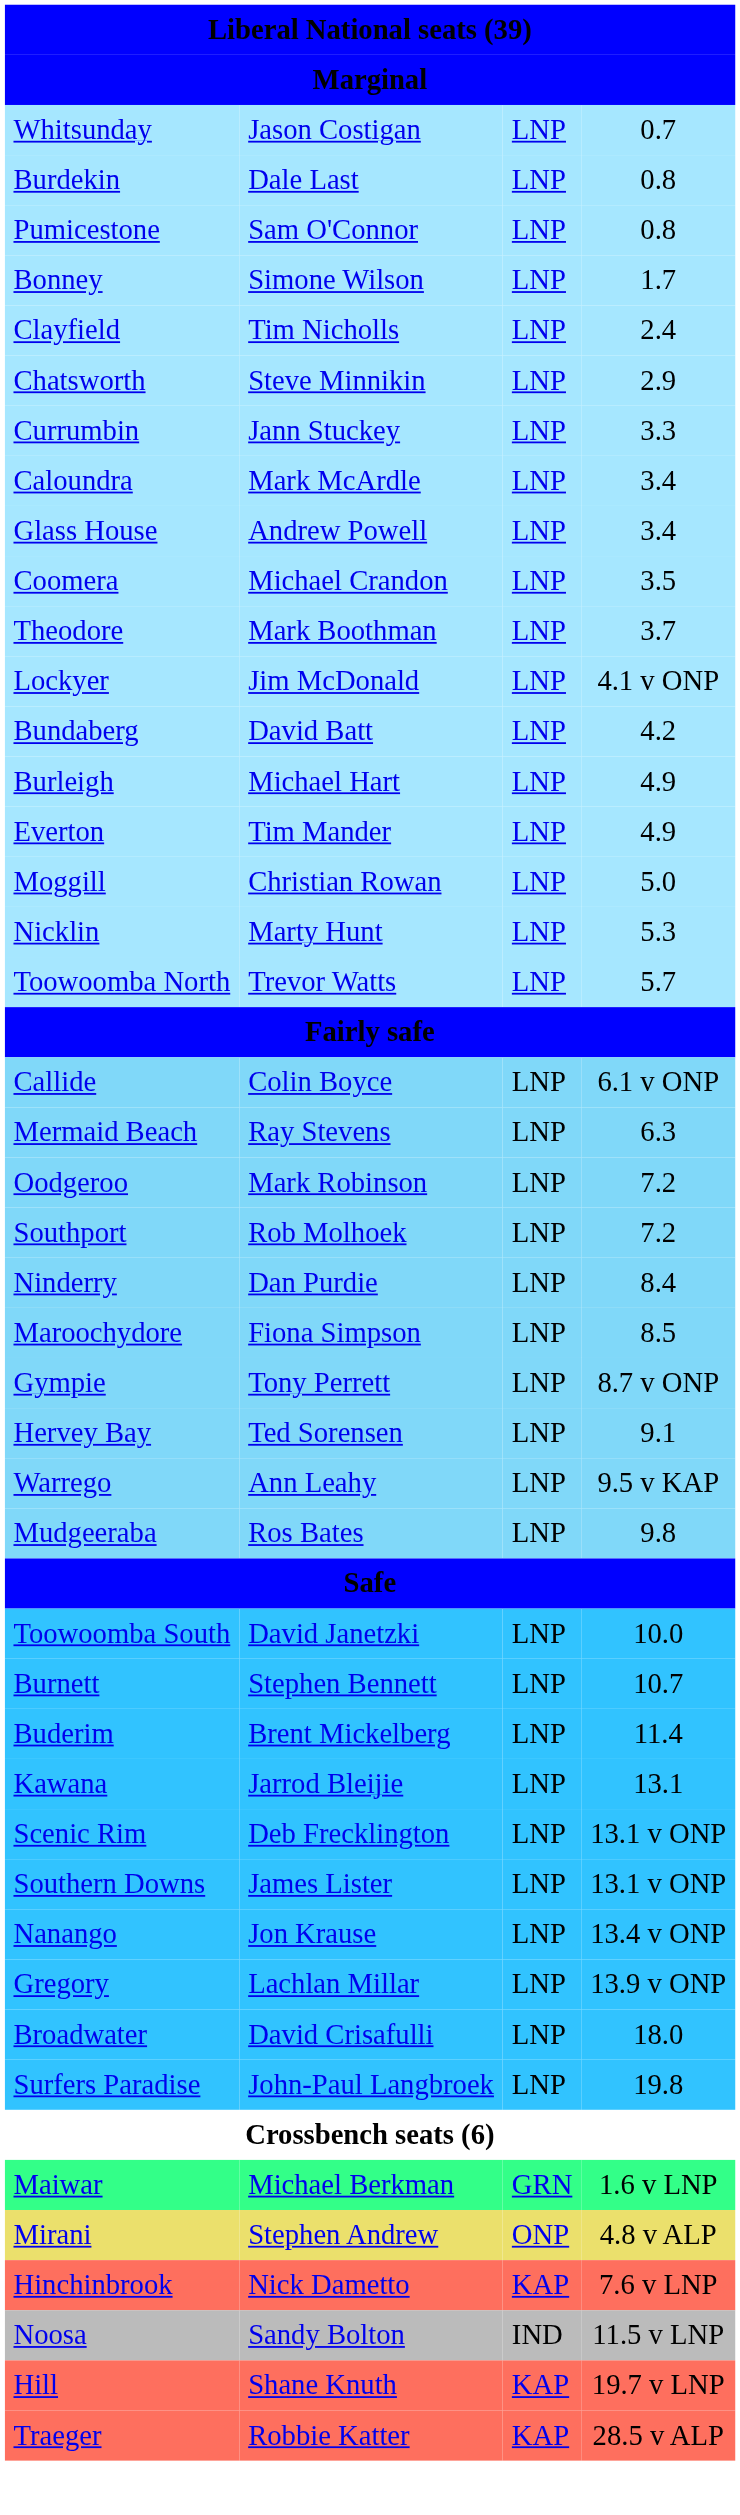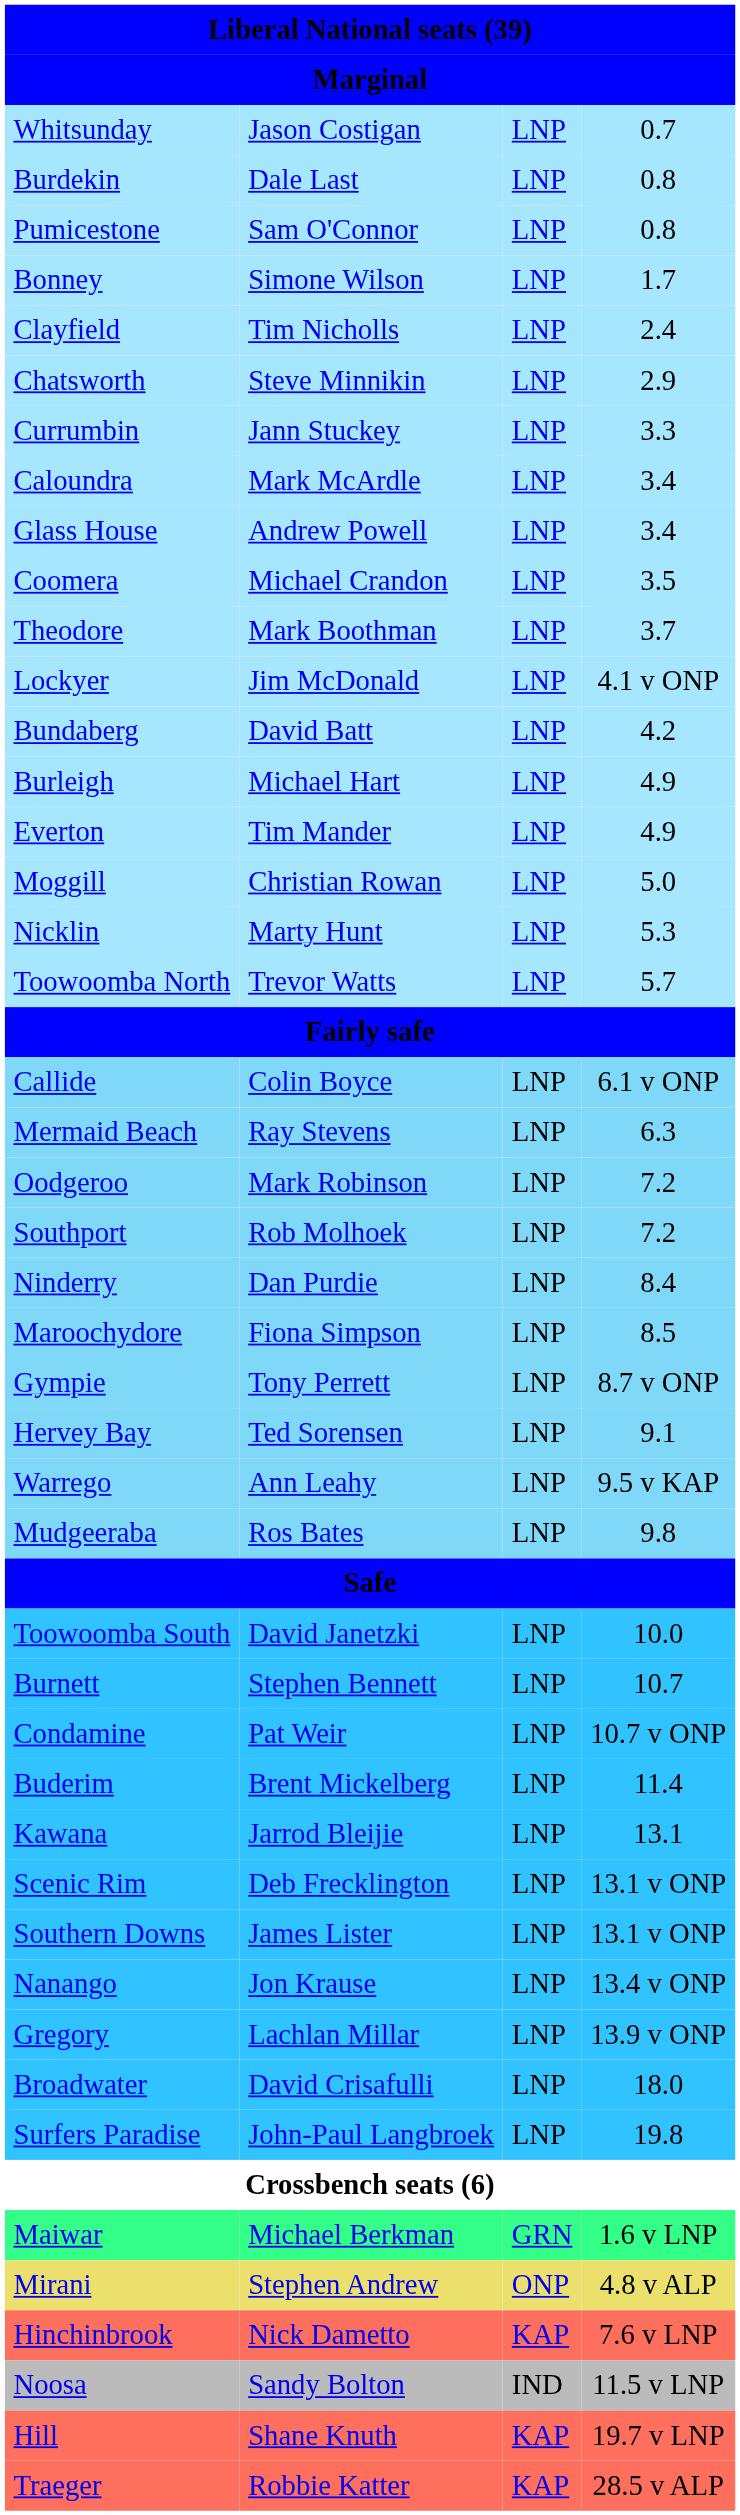+ row: (79, 1734)
